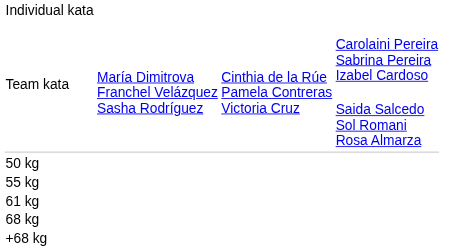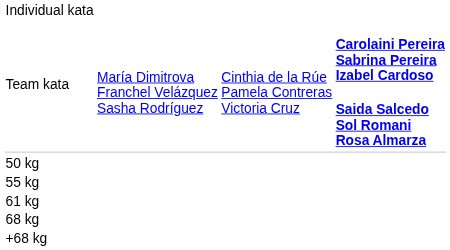(387, 60) normal -> (390, 60) bold
(380, 125) normal -> (382, 125) bold
